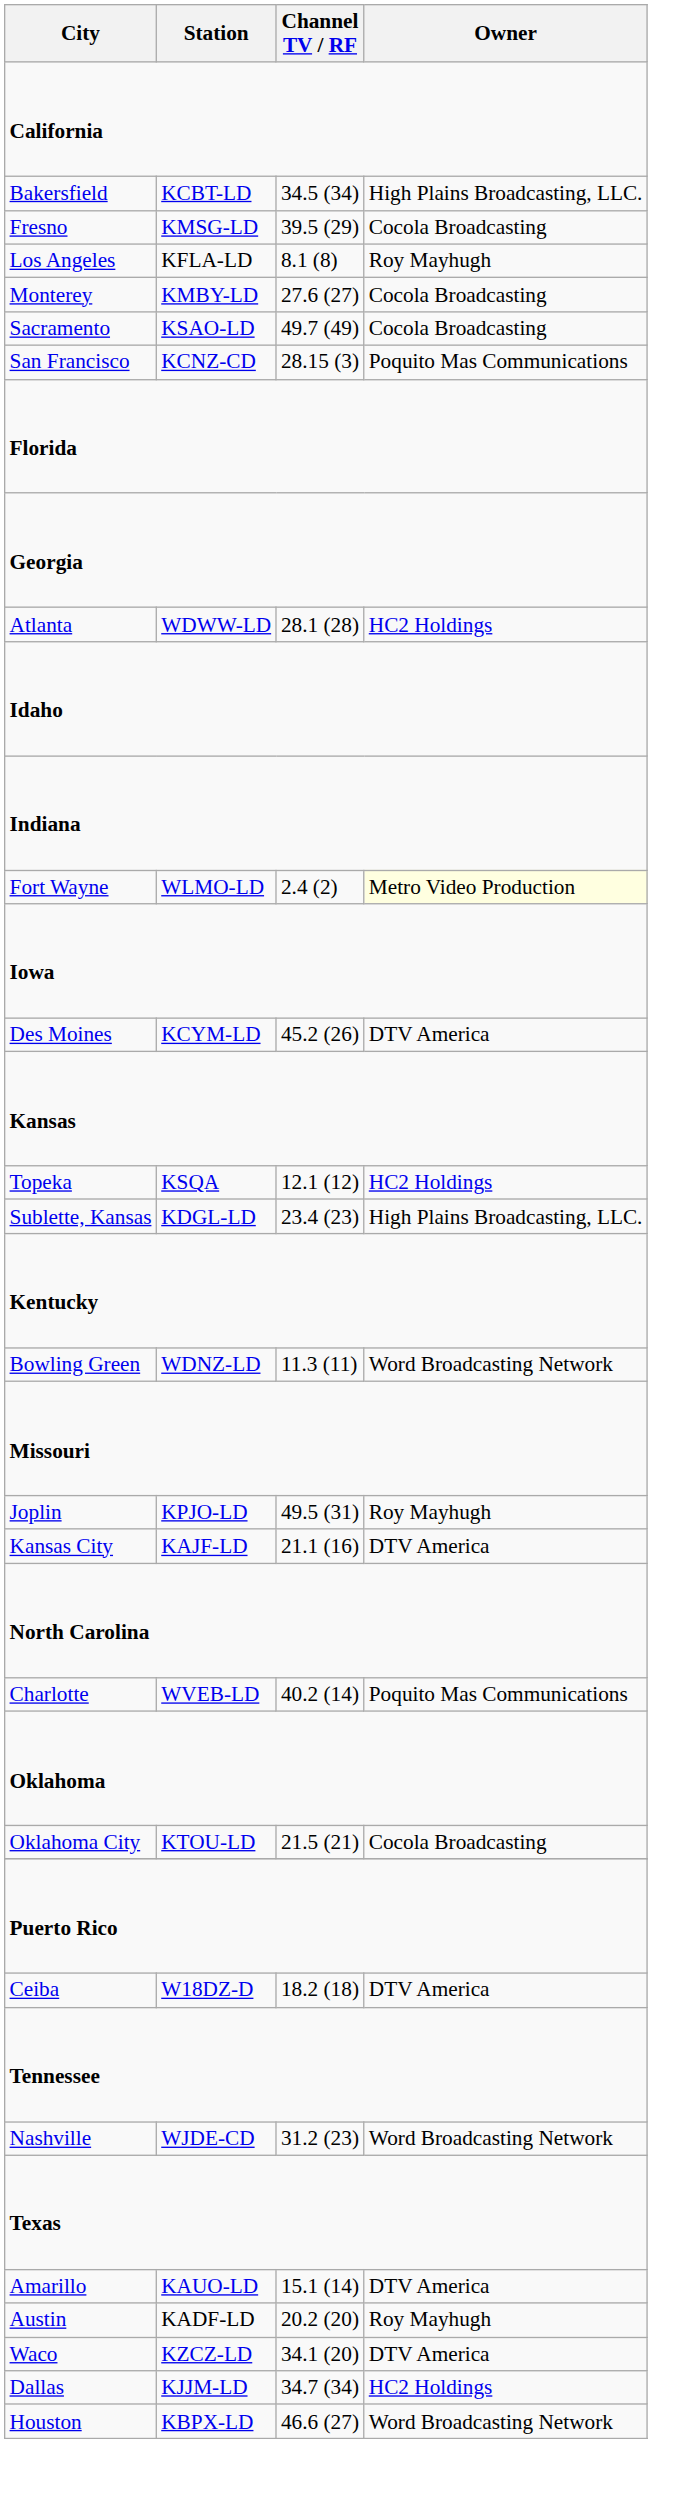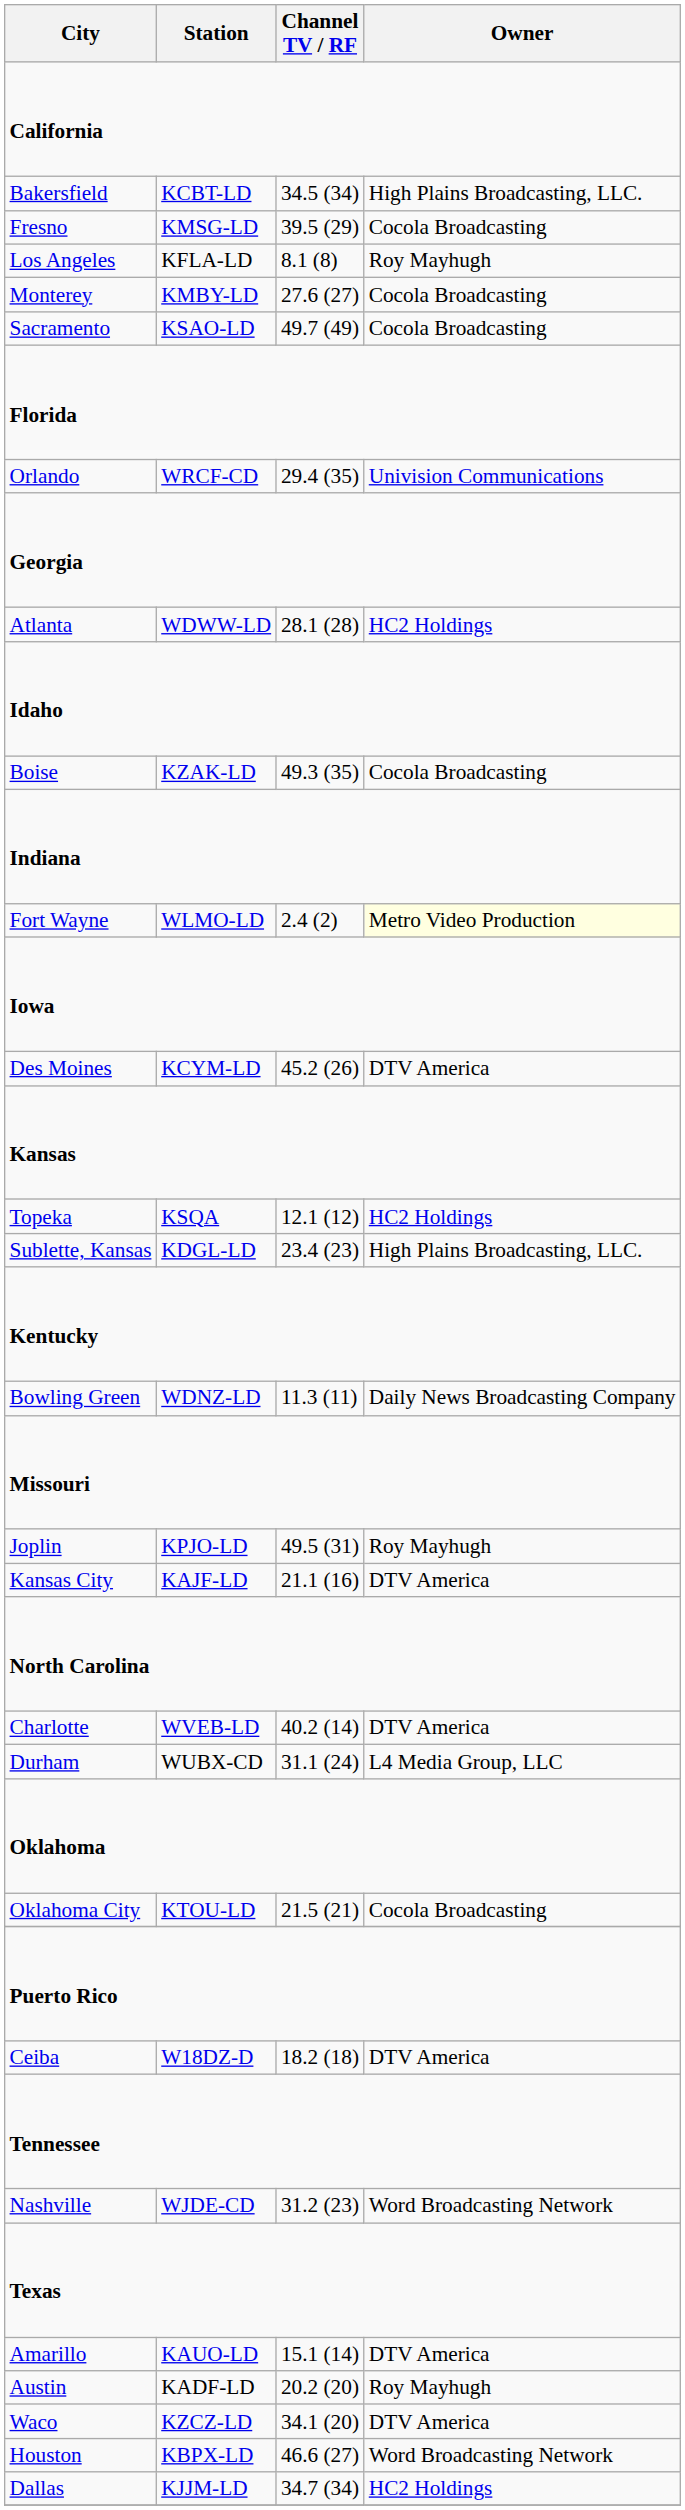- row: (70, 362)
+ row: (44, 476)
+ row: (34, 772)
(491, 1364) Word Broadcasting Network -> (522, 1398) Daily News Broadcasting Company
(498, 1694) Poquito Mas Communications -> (429, 1727) DTV America
+ row: (44, 1761)
rows swapped: (46, 2421) <-> (37, 2387)
